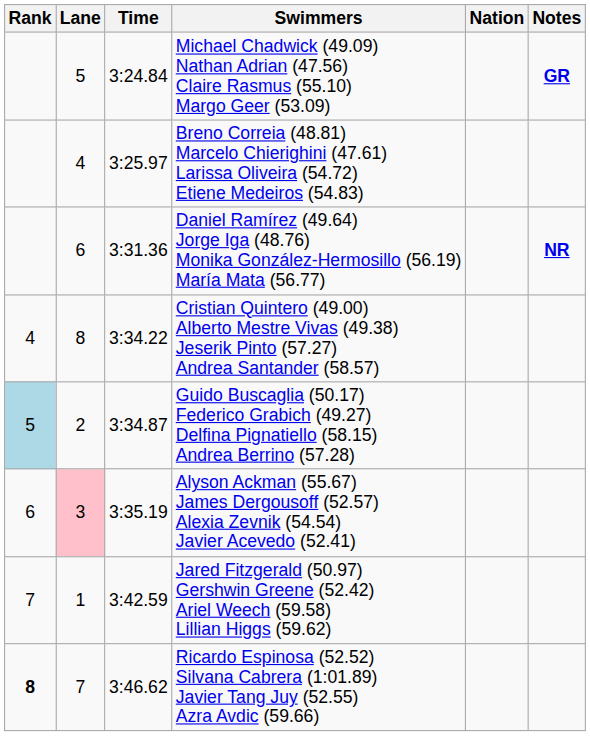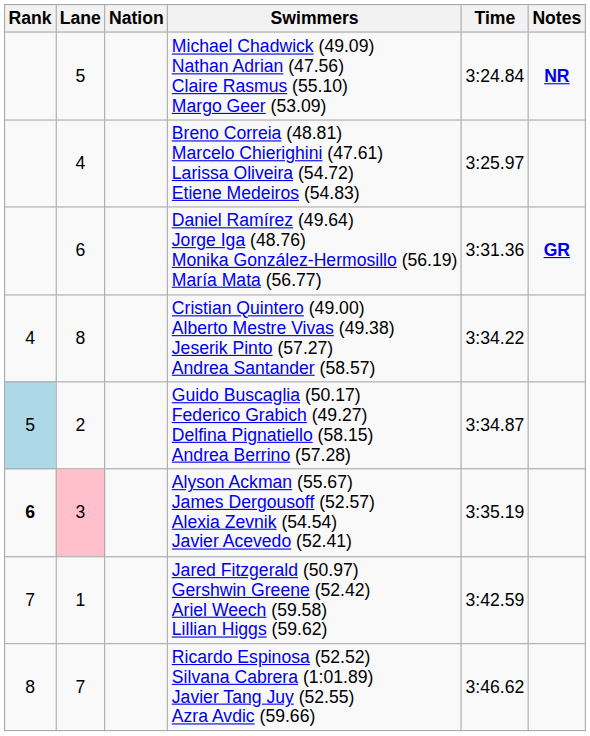columns swapped: (497, 18) <-> (138, 18)
(557, 76) GR -> (557, 76) NR
(557, 250) NR -> (557, 250) GR
(30, 512) normal -> (30, 512) bold
(30, 687) bold -> (30, 687) normal
